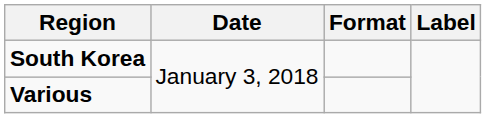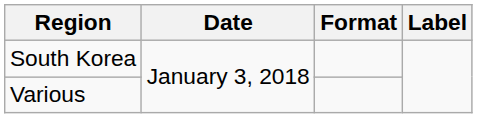(77, 58) bold -> (73, 58) normal
(51, 94) bold -> (48, 94) normal
